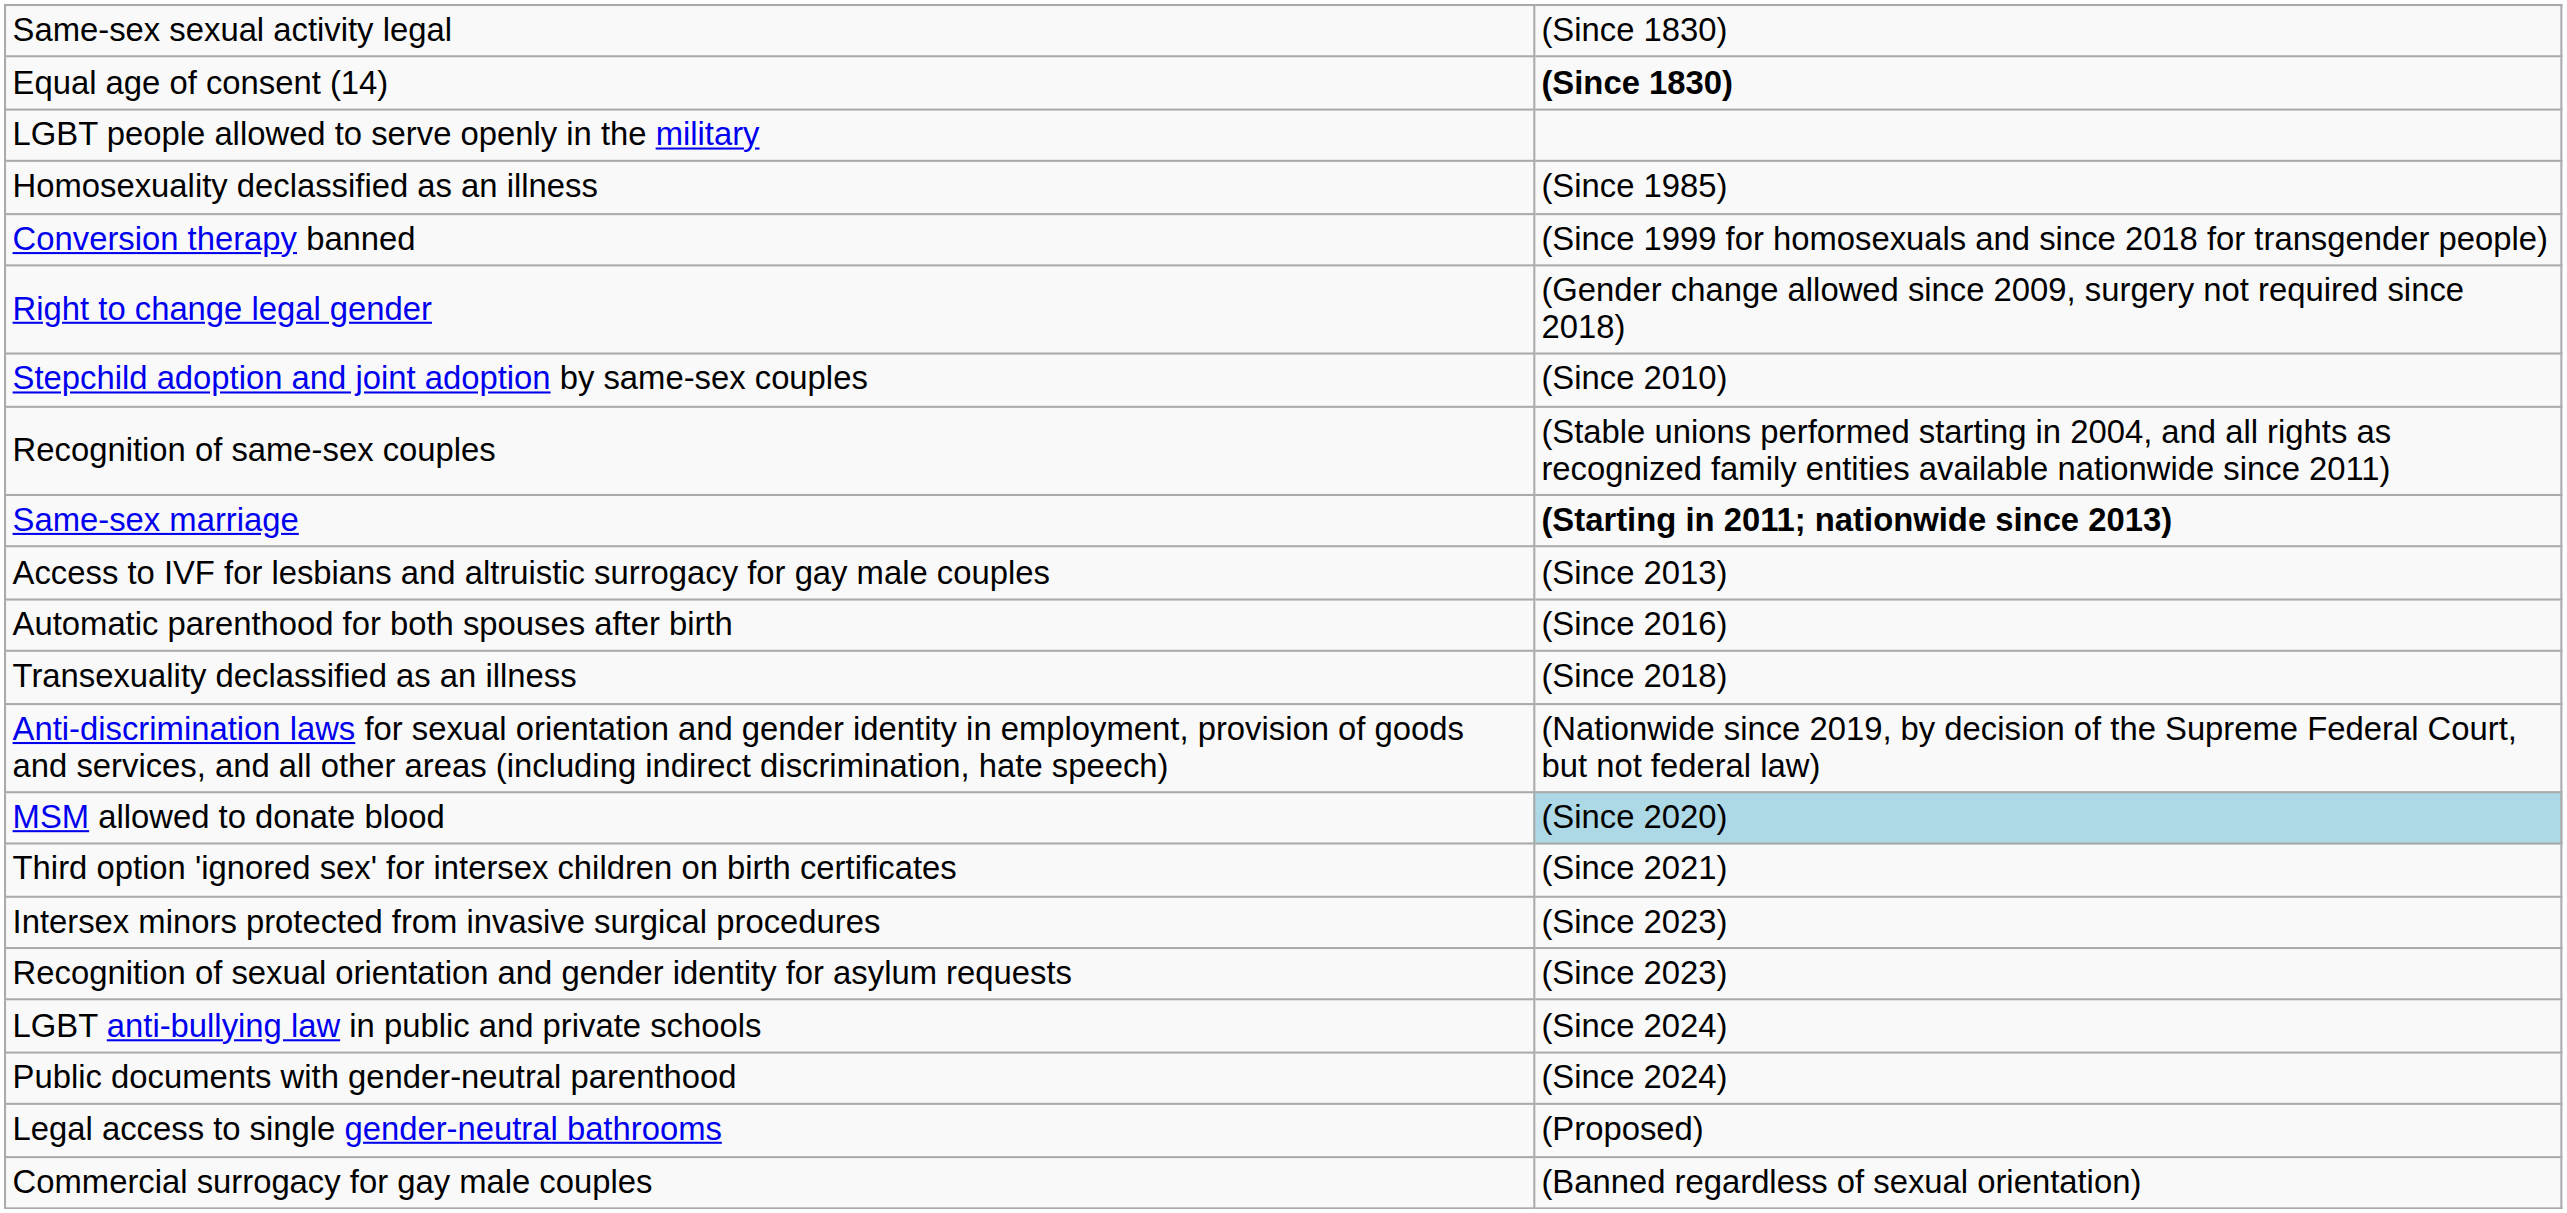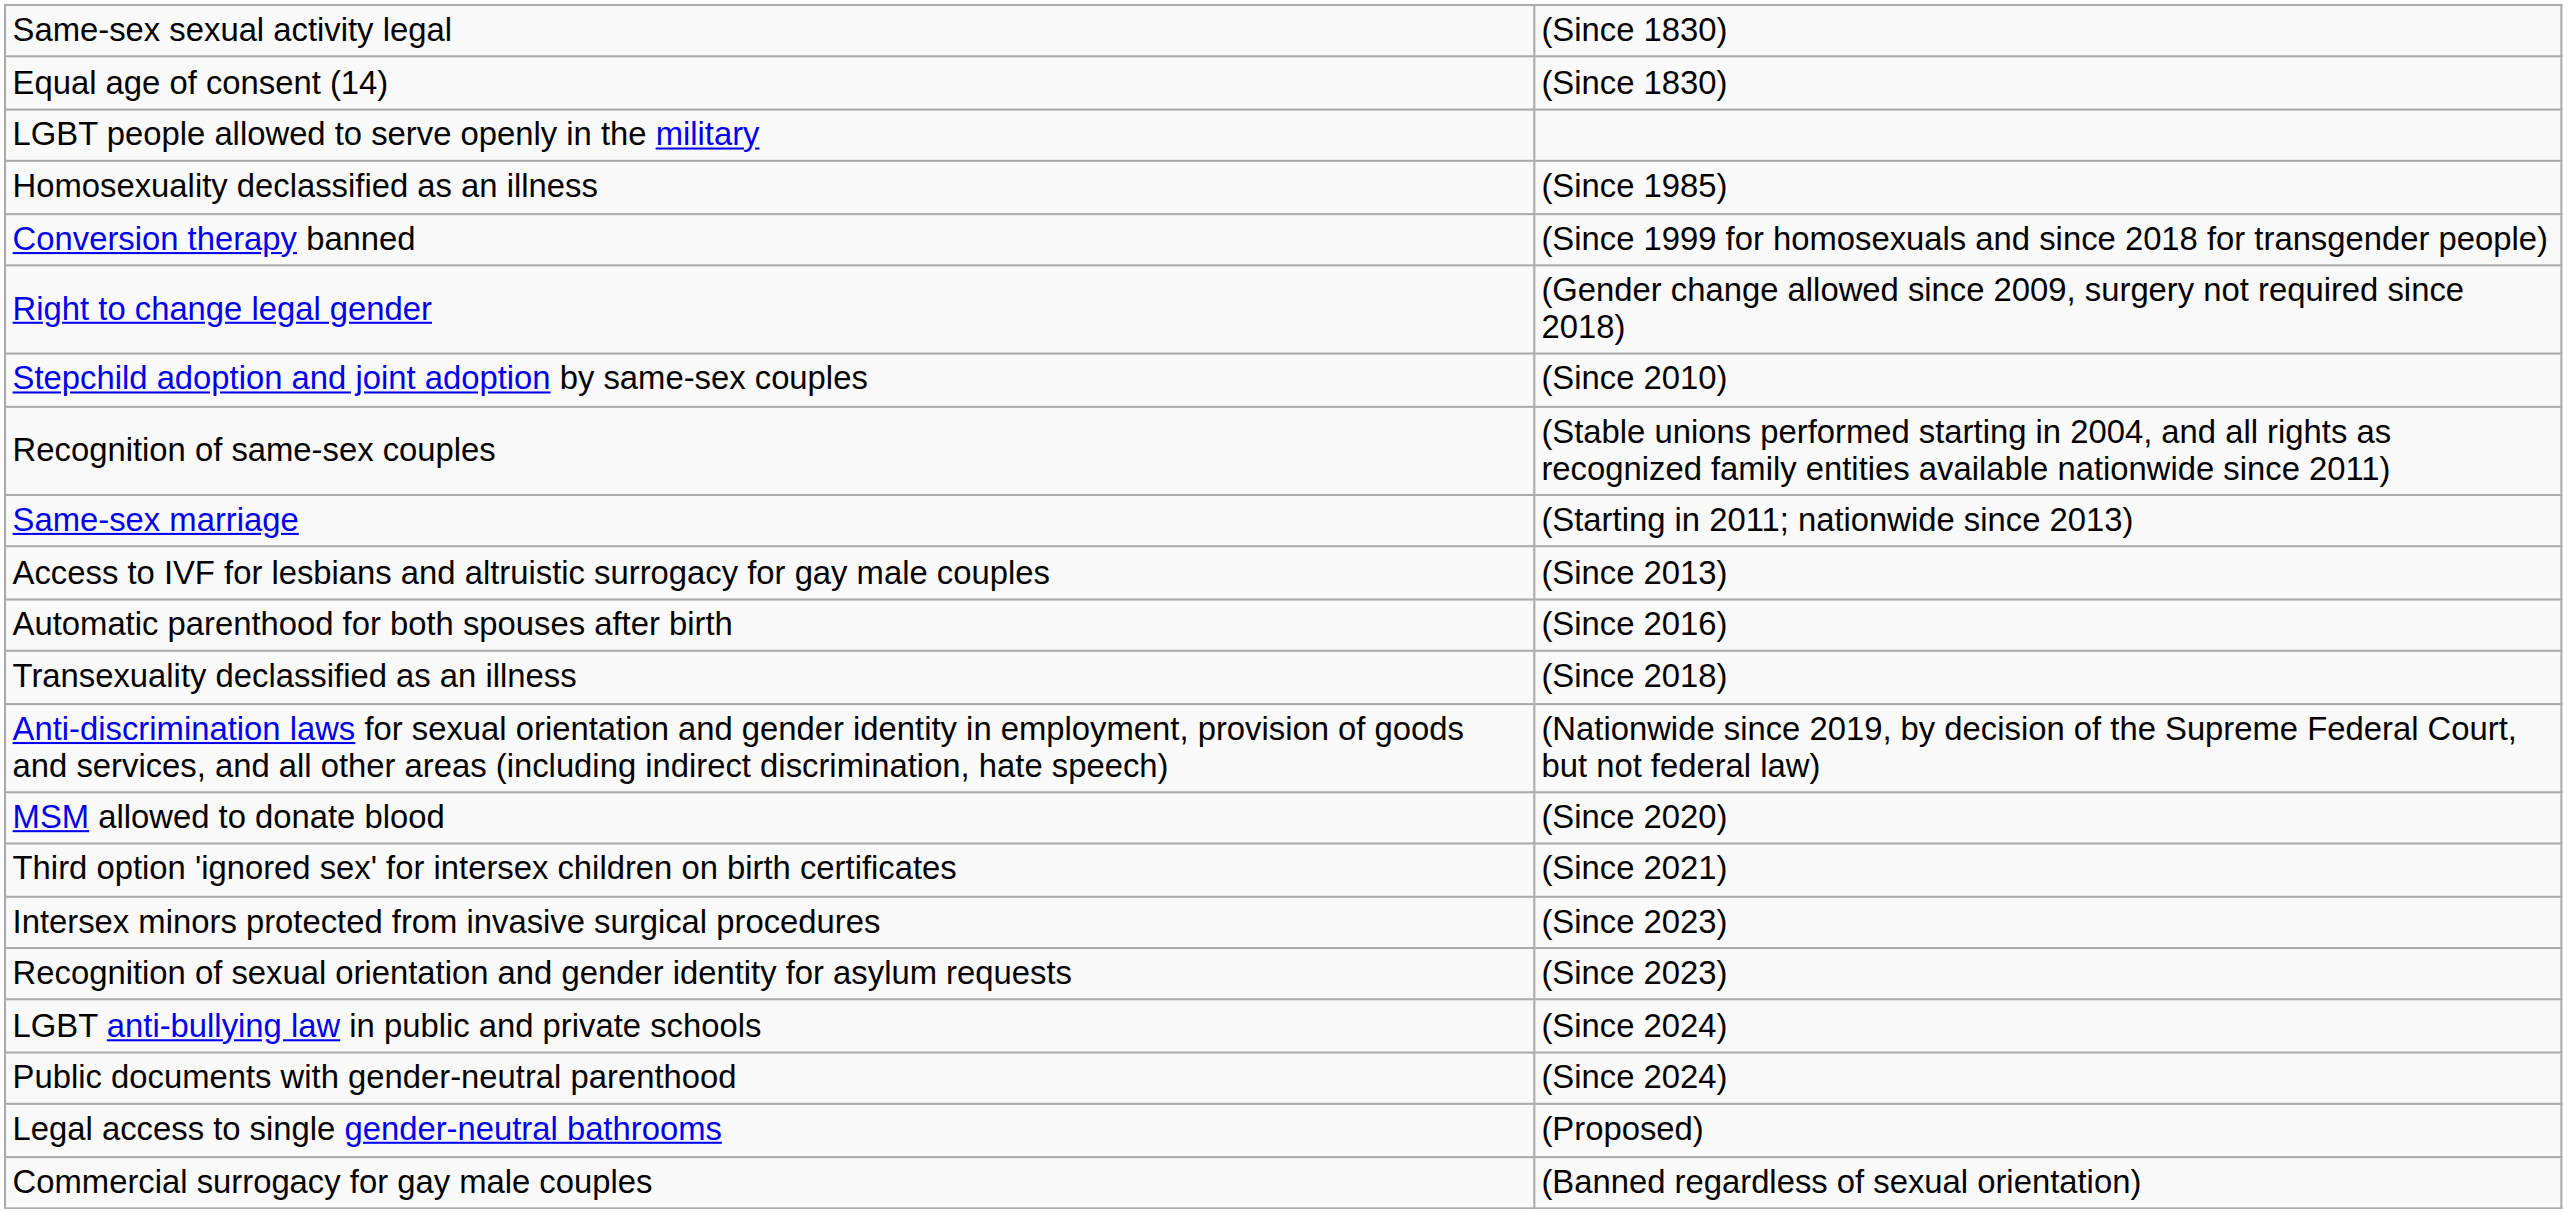(1637, 82) bold -> (1634, 82) normal
(1857, 520) bold -> (1837, 520) normal
(1634, 817) lightblue background -> (1634, 817) no background
